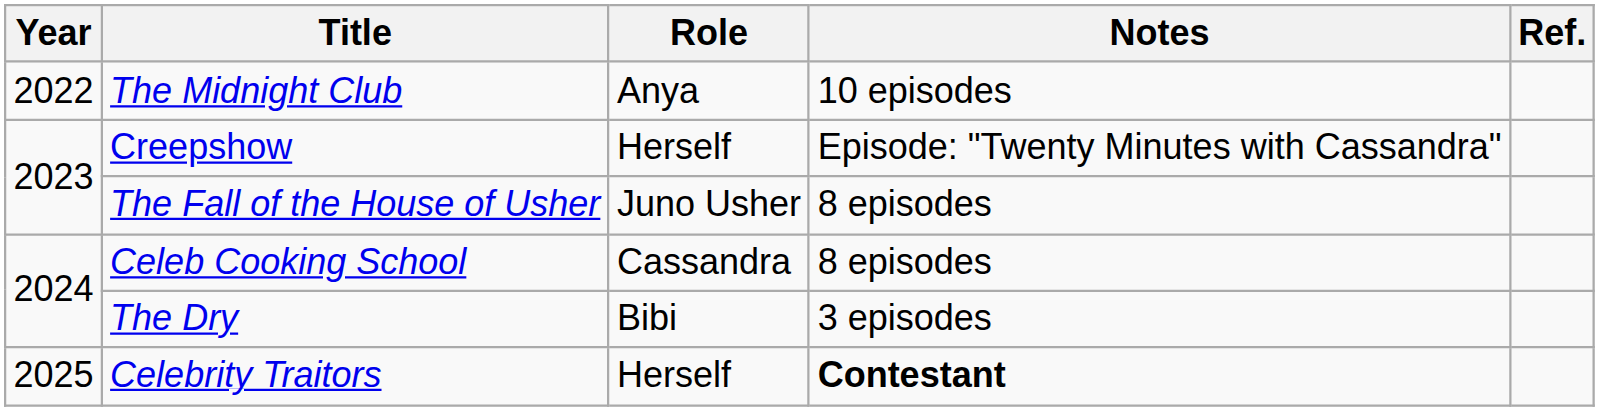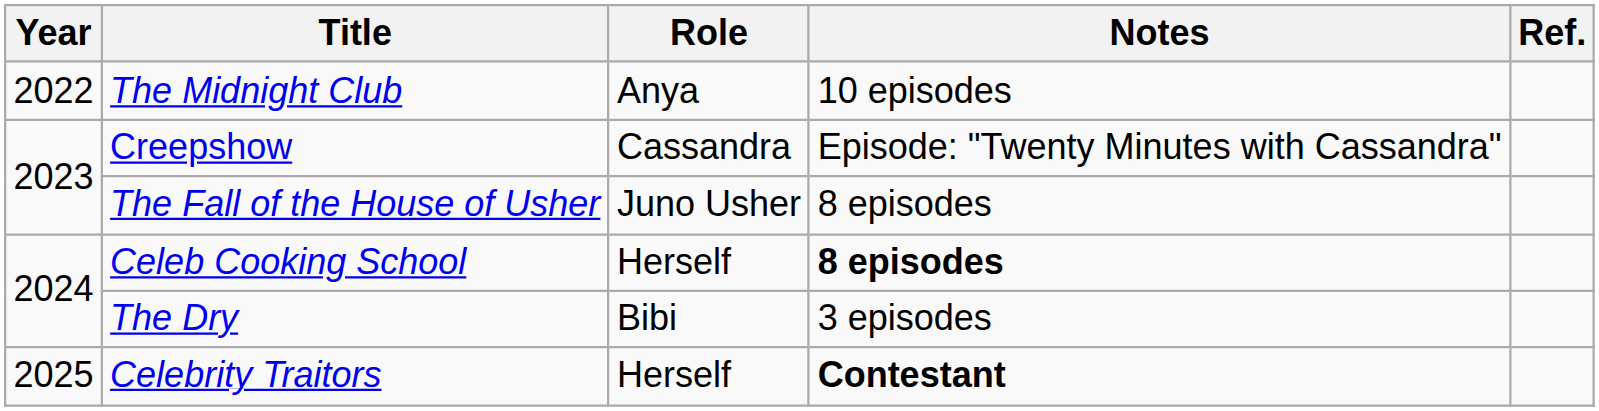(674, 147) Herself -> (704, 147) Cassandra
(704, 261) Cassandra -> (674, 261) Herself
(905, 261) normal -> (911, 261) bold
